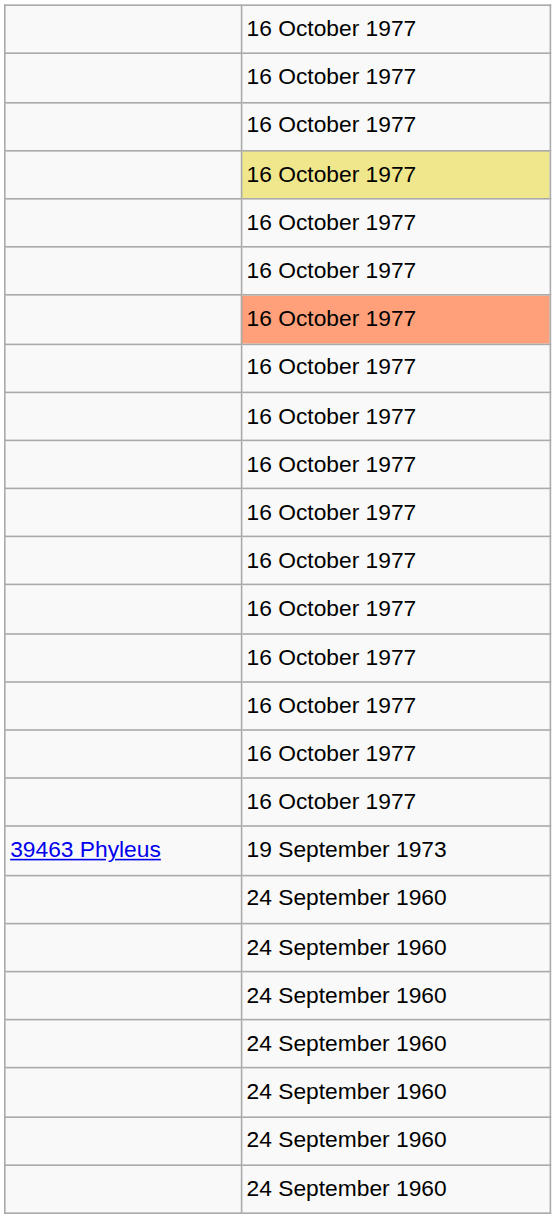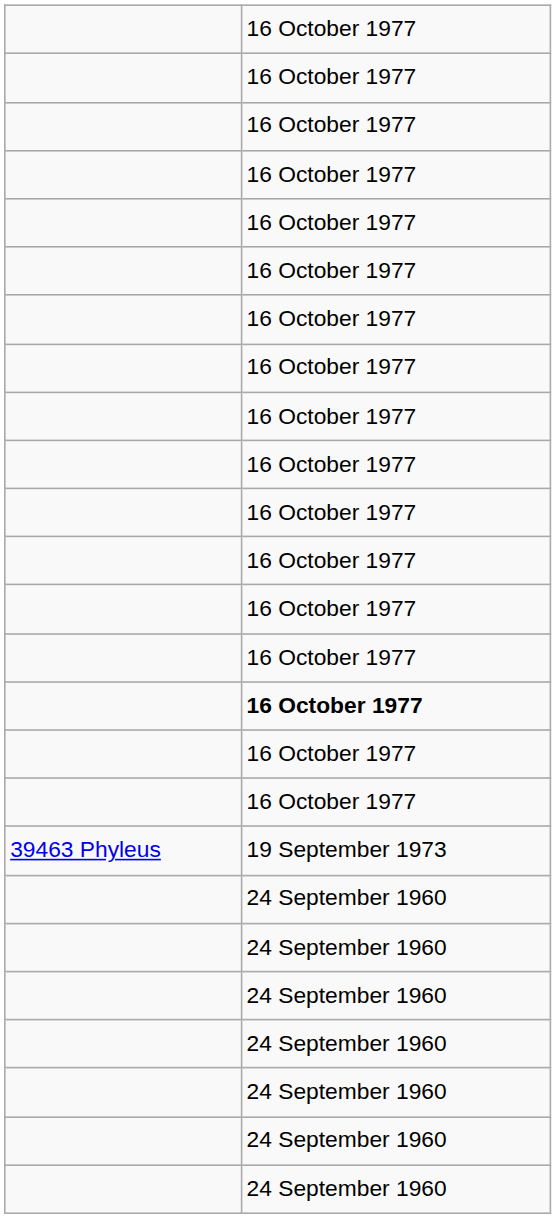(331, 173) khaki background -> (331, 173) no background
(331, 318) lightsalmon background -> (331, 318) no background
(331, 705) normal -> (335, 705) bold
